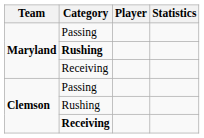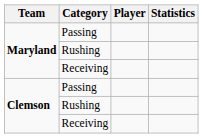(82, 50) bold -> (81, 50) normal
(86, 123) bold -> (85, 123) normal
